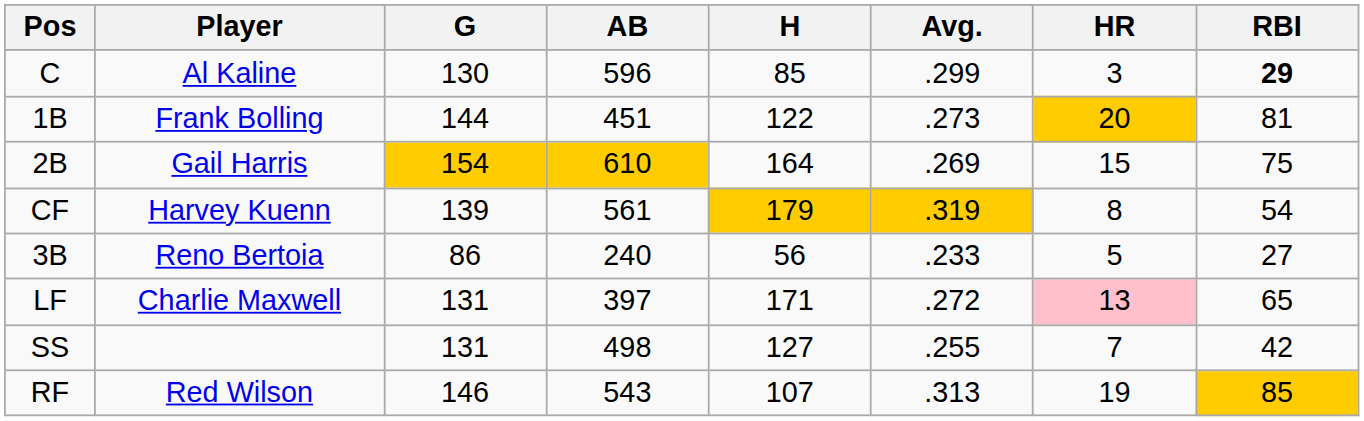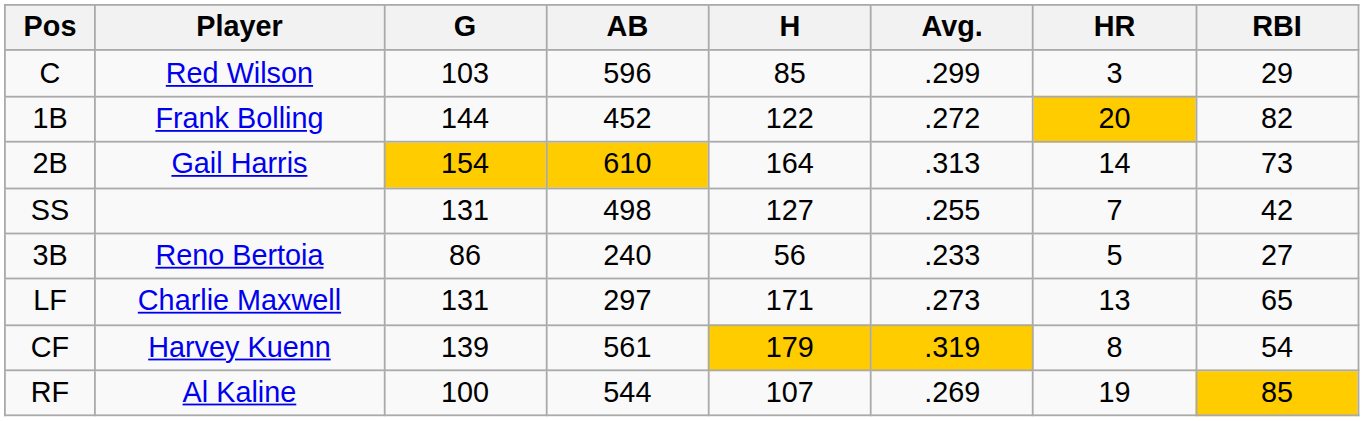(239, 73) Al Kaline -> (239, 73) Red Wilson
(465, 73) 130 -> (465, 73) 103
(1277, 73) bold -> (1277, 73) normal
(627, 118) 451 -> (627, 118) 452
(952, 118) .273 -> (952, 118) .272
(1277, 118) 81 -> (1277, 118) 82
(952, 164) .269 -> (952, 164) .313
(1115, 164) 15 -> (1115, 164) 14
(1277, 164) 75 -> (1277, 164) 73
rows swapped: (50, 347) <-> (50, 210)
(627, 301) 397 -> (627, 301) 297
(952, 301) .272 -> (952, 301) .273
(1115, 301) pink background -> (1115, 301) no background
(239, 392) Red Wilson -> (239, 392) Al Kaline
(465, 392) 146 -> (465, 392) 100
(627, 392) 543 -> (627, 392) 544
(952, 392) .313 -> (952, 392) .269
